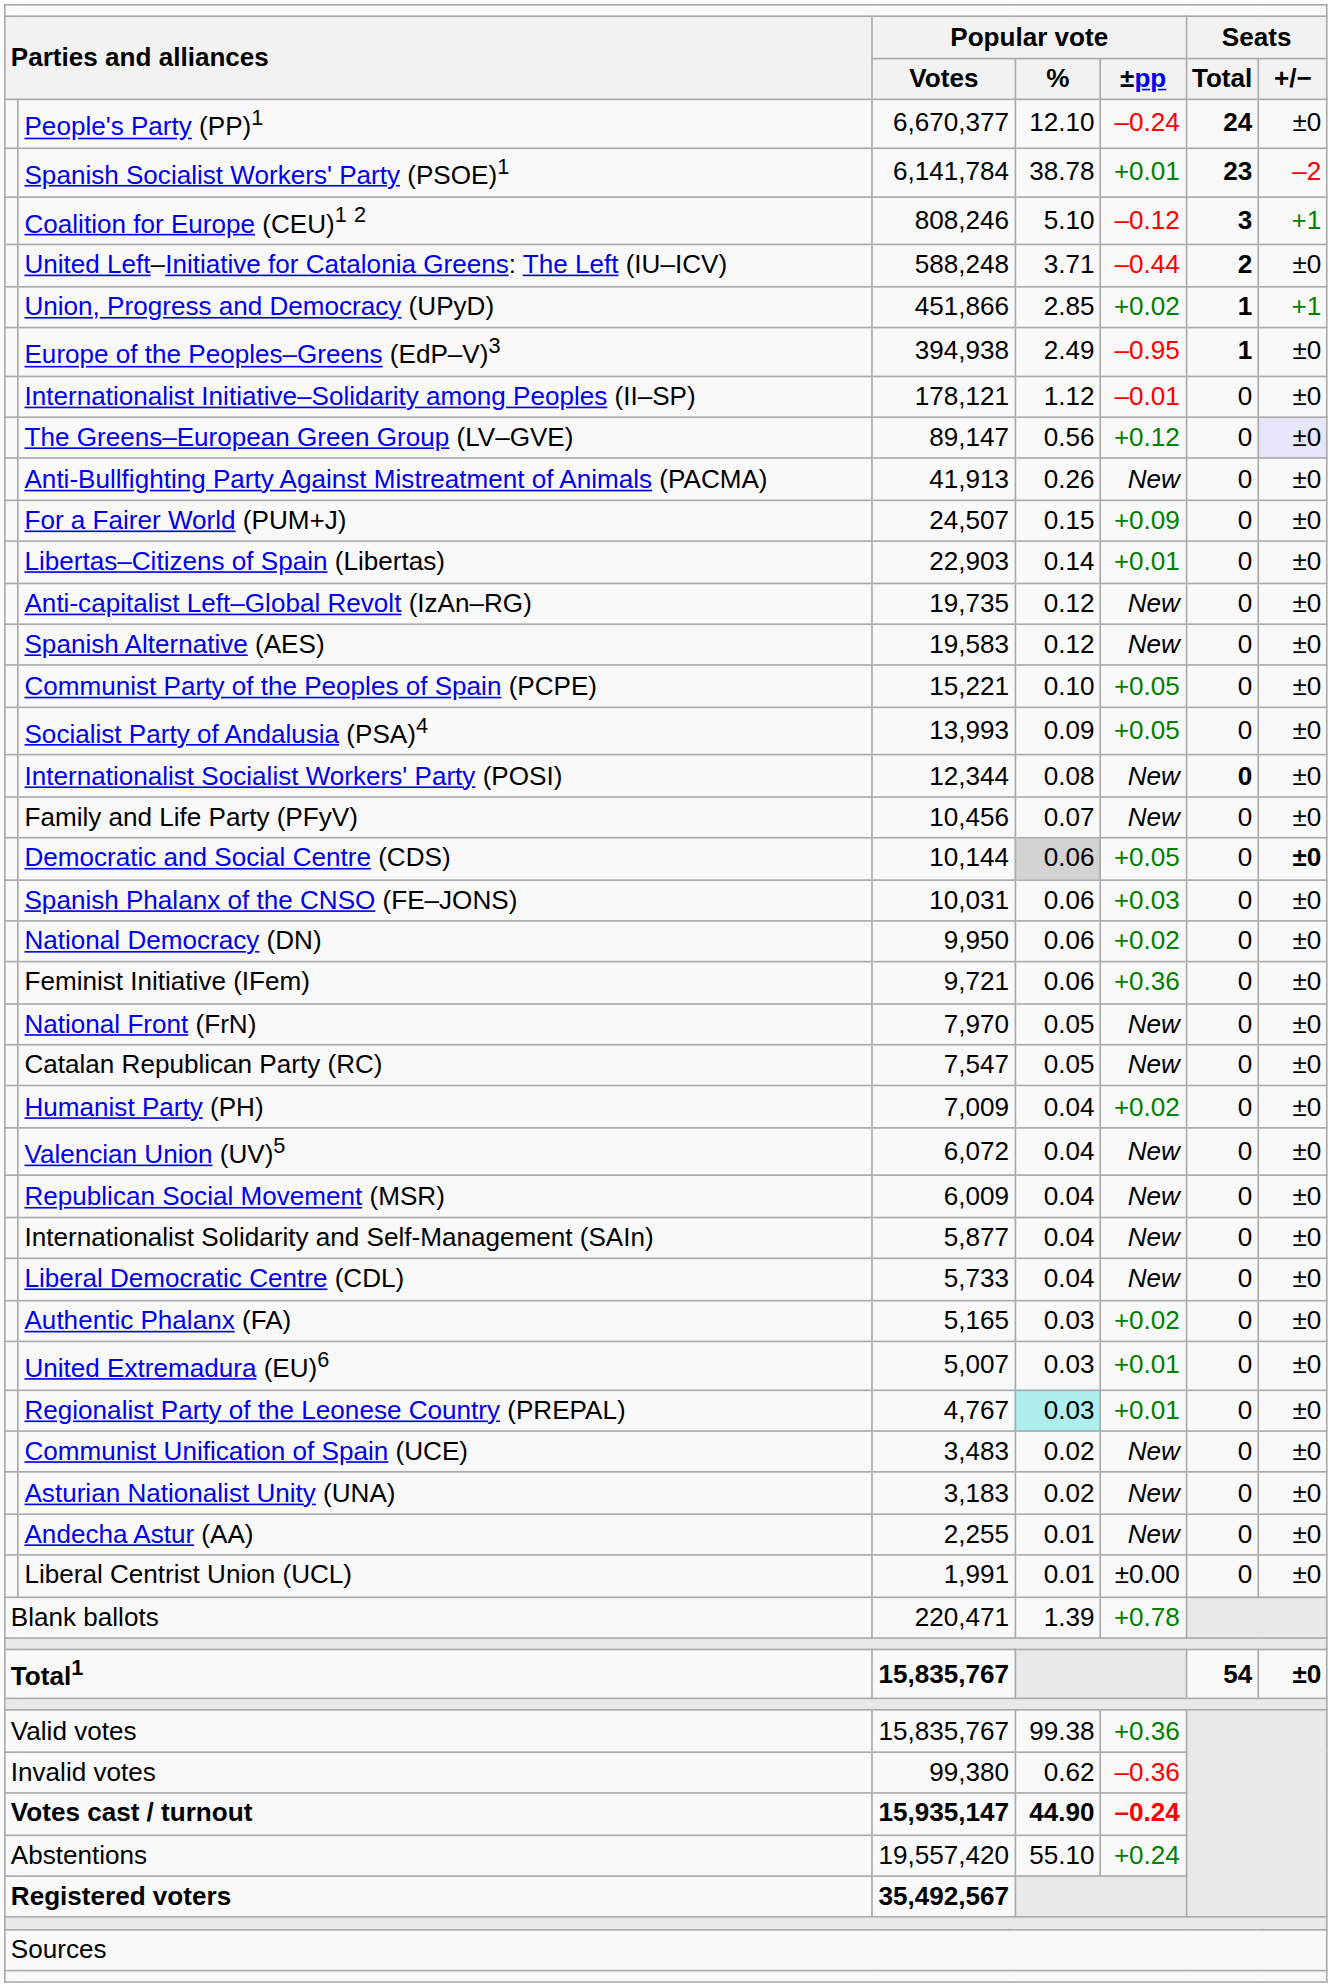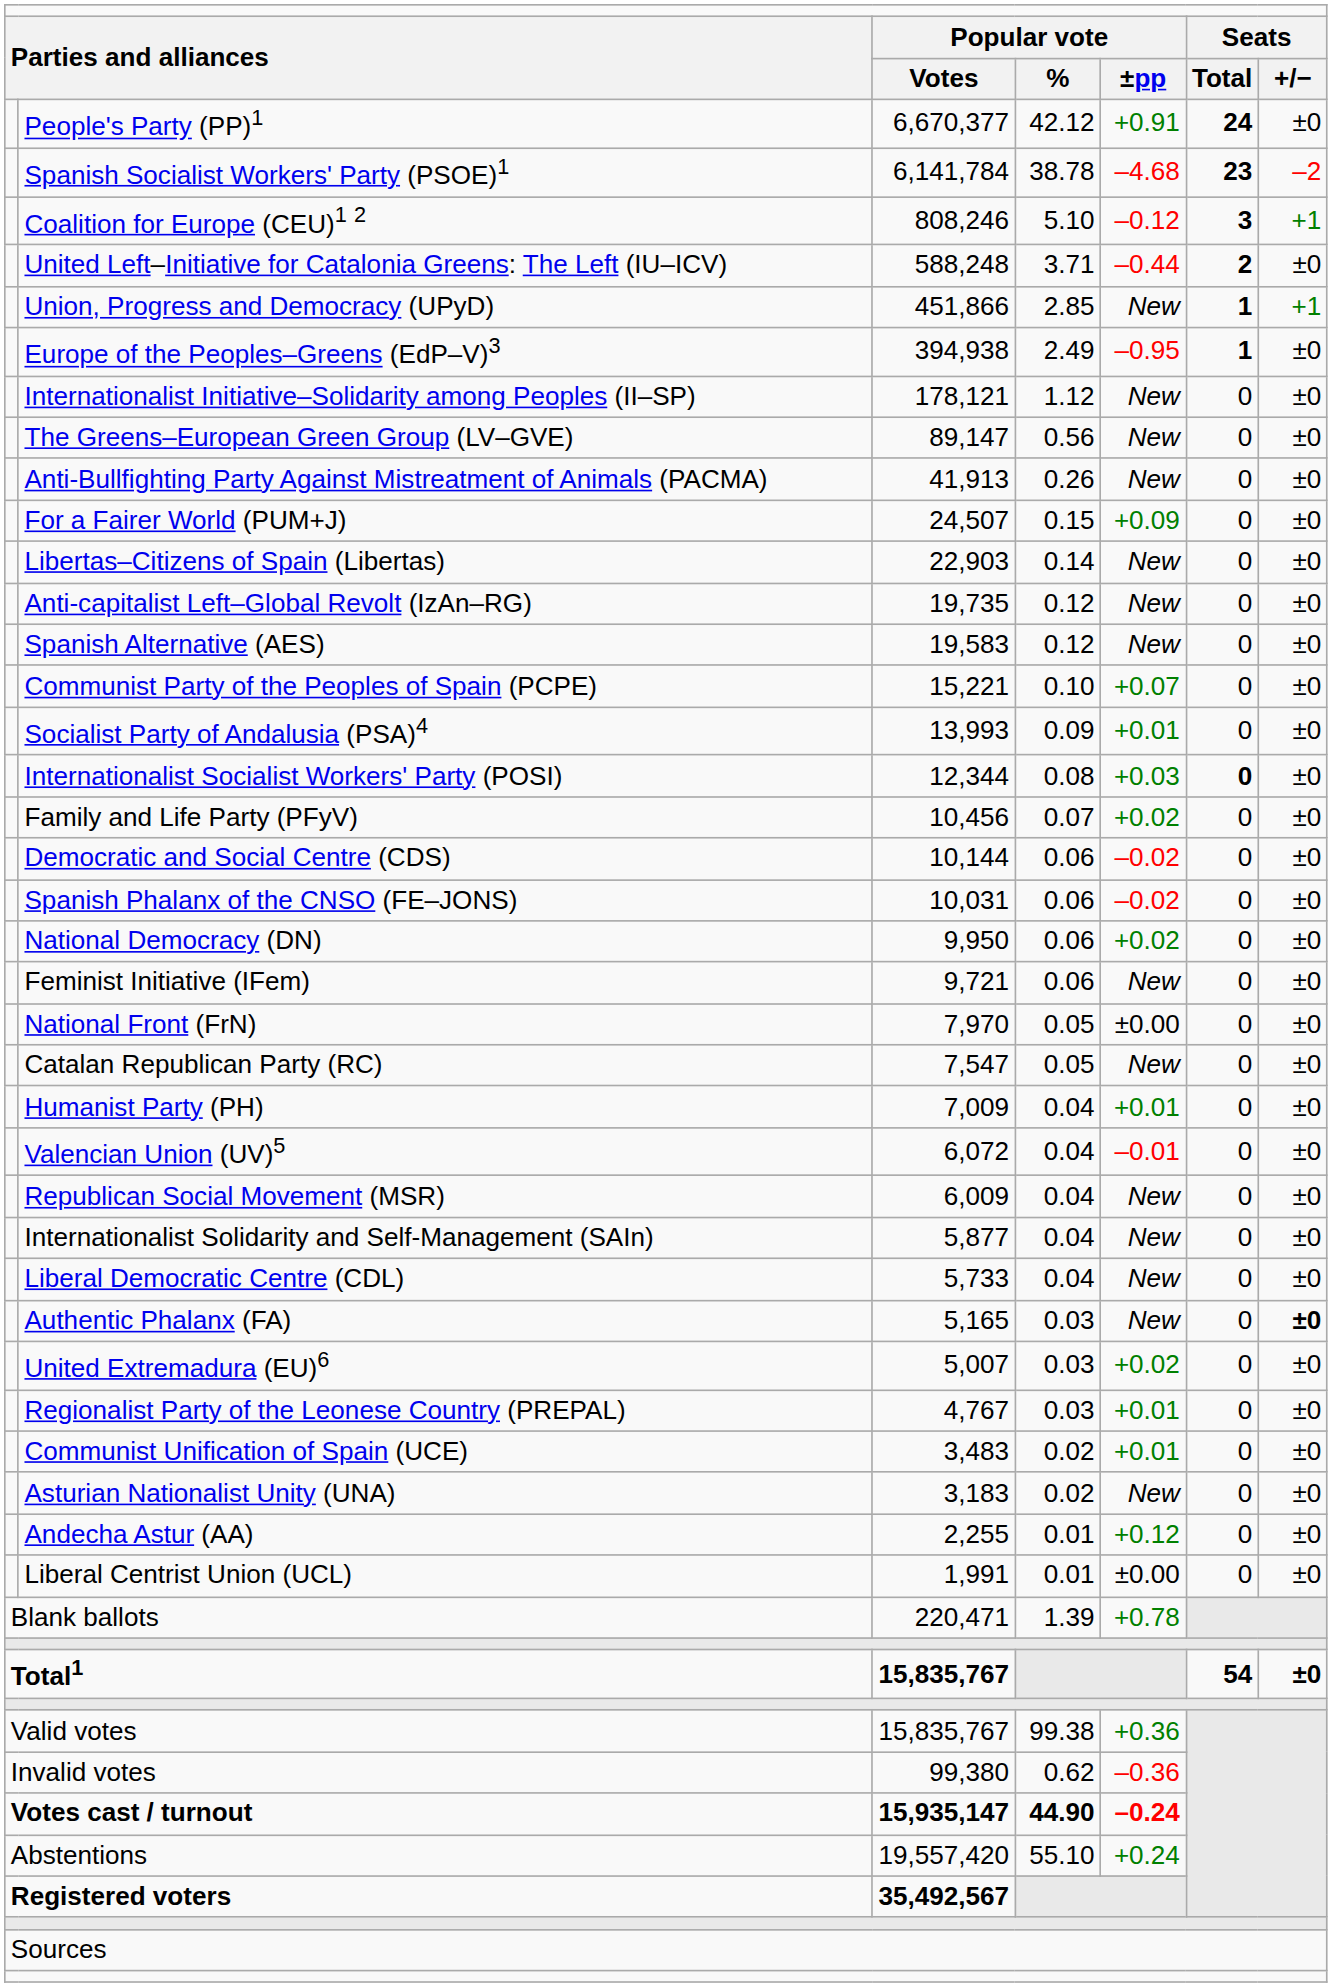(1062, 123) 12.10 -> (1062, 123) 42.12
(1147, 123) –0.24 -> (1147, 123) +0.91
(1147, 171) +0.01 -> (1147, 171) –4.68
(1147, 306) +0.02 -> (1154, 306) New
(1147, 396) –0.01 -> (1154, 396) New
(1147, 437) +0.12 -> (1154, 437) New
(1307, 437) lavender background -> (1307, 437) no background
(1147, 561) +0.01 -> (1154, 561) New
(1147, 685) +0.05 -> (1147, 685) +0.07
(1147, 730) +0.05 -> (1147, 730) +0.01
(1154, 775) New -> (1147, 775) +0.03
(1154, 816) New -> (1147, 816) +0.02
(1069, 858) lightgrey background -> (1069, 858) no background
(1147, 858) +0.05 -> (1147, 858) –0.02
(1307, 858) bold -> (1307, 858) normal
(1147, 899) +0.03 -> (1147, 899) –0.02
(1147, 982) +0.36 -> (1154, 982) New
(1154, 1023) New -> (1147, 1023) ±0.00
(1147, 1106) +0.02 -> (1147, 1106) +0.01
(1154, 1151) New -> (1147, 1151) –0.01
(1147, 1320) +0.02 -> (1154, 1320) New
(1307, 1320) normal -> (1307, 1320) bold
(1147, 1365) +0.01 -> (1147, 1365) +0.02
(1069, 1410) paleturquoise background -> (1069, 1410) no background
(1154, 1451) New -> (1147, 1451) +0.01
(1154, 1534) New -> (1147, 1534) +0.12
